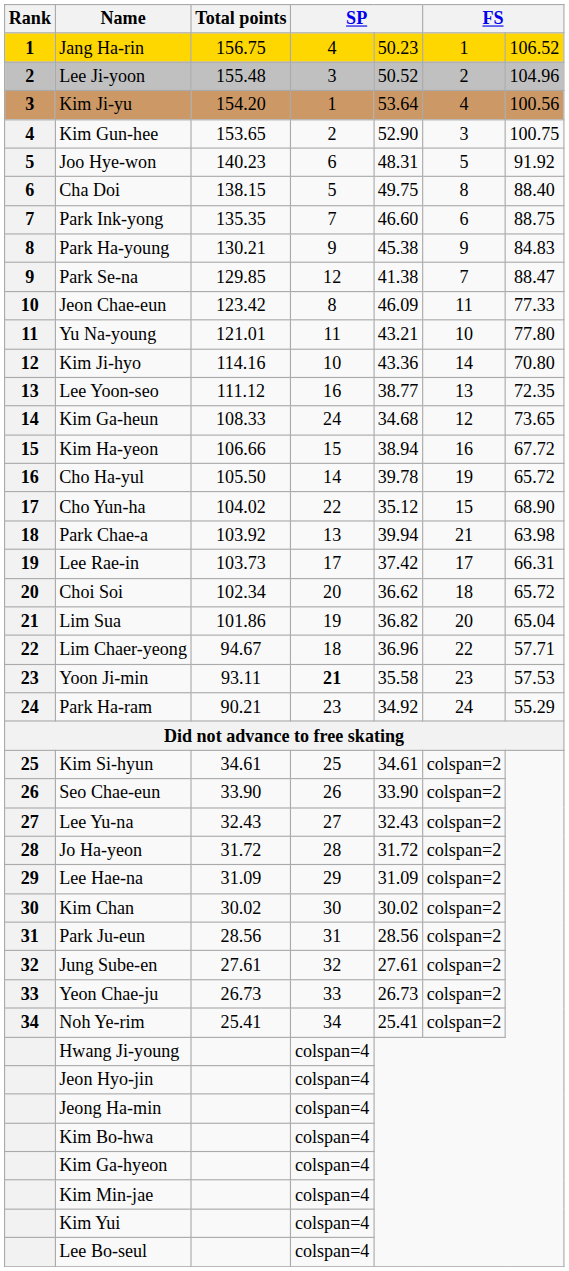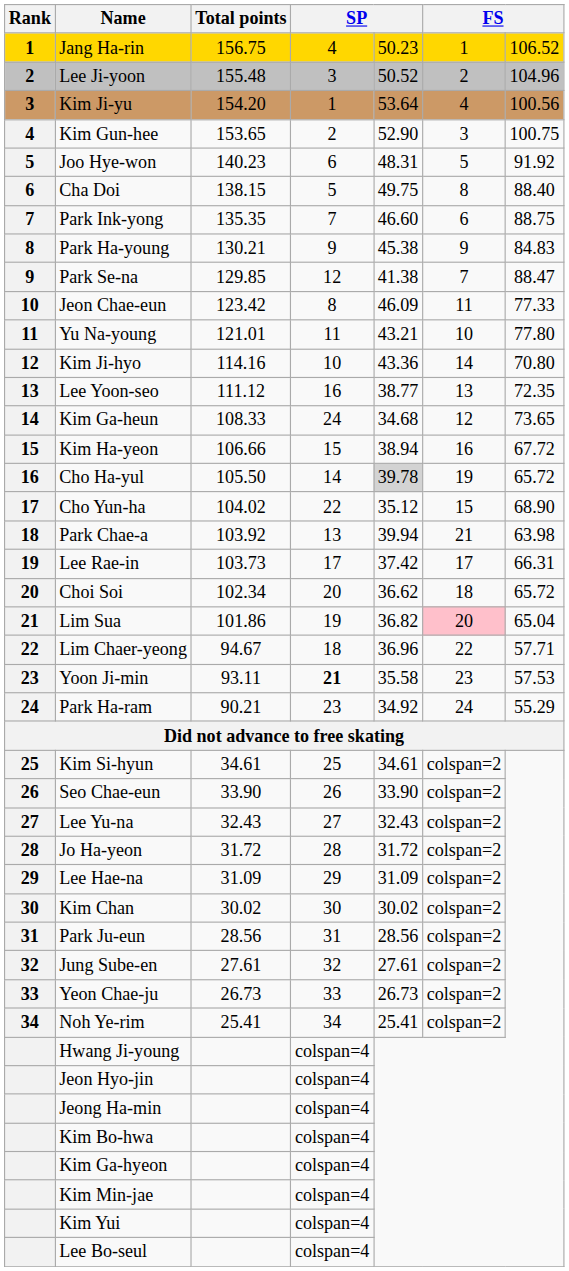(398, 477) no background -> (398, 477) lightgrey background
(464, 620) no background -> (464, 620) pink background
